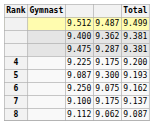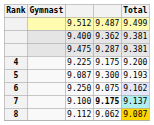(135, 89) no background -> (135, 89) lavender background
(107, 102) normal -> (107, 102) bold
(135, 102) no background -> (135, 102) paleturquoise background
(135, 115) no background -> (135, 115) gold background
